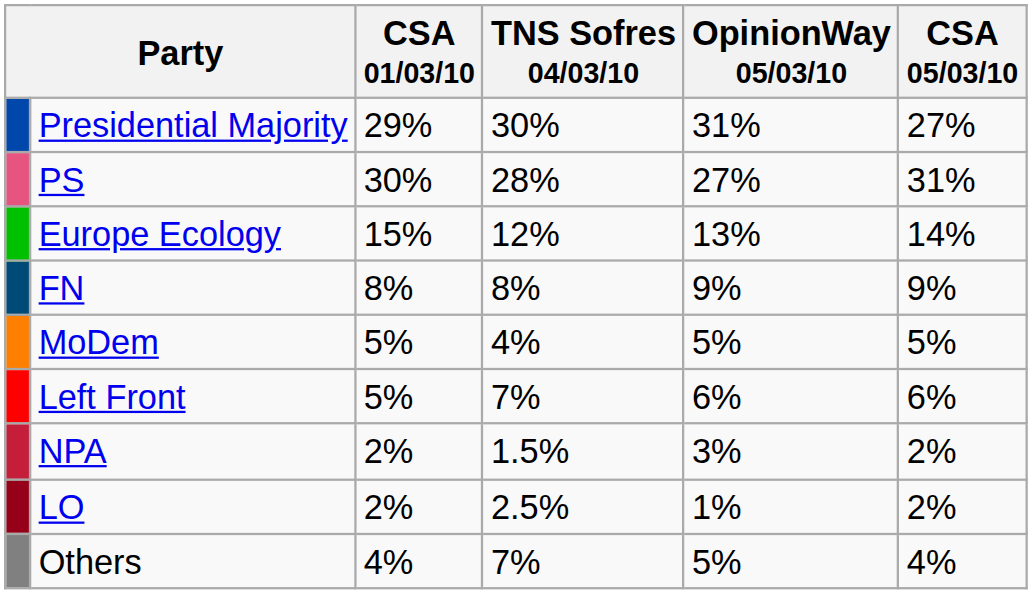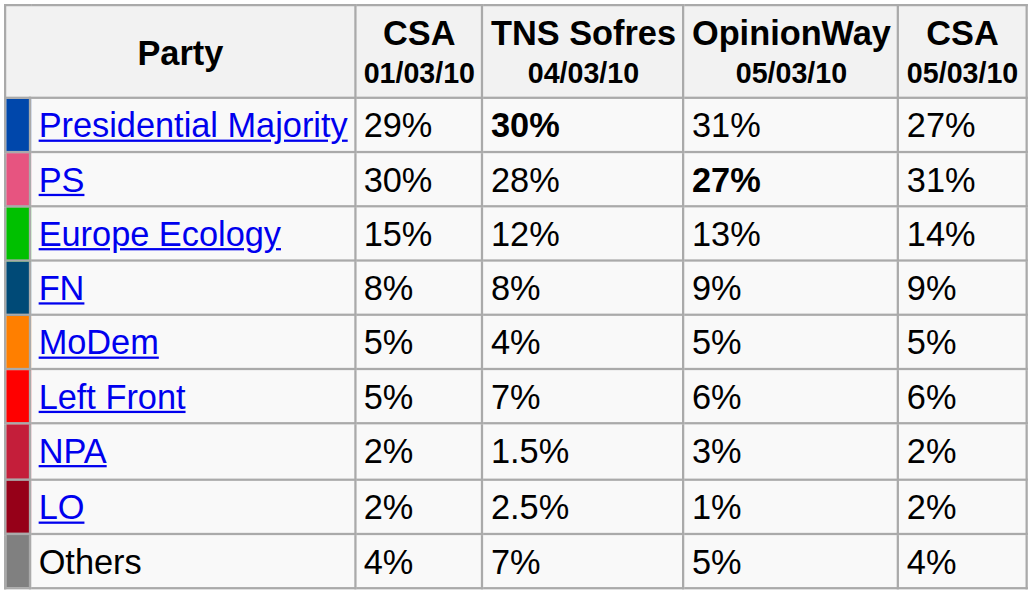(525, 125) normal -> (525, 125) bold
(726, 180) normal -> (726, 180) bold
